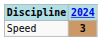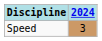(83, 29) bold -> (83, 29) normal
